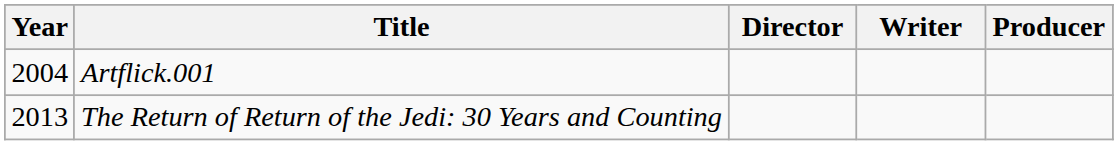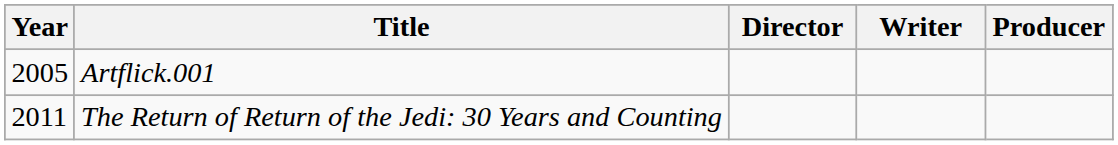(40, 71) 2004 -> (40, 71) 2005
(40, 116) 2013 -> (39, 116) 2011
